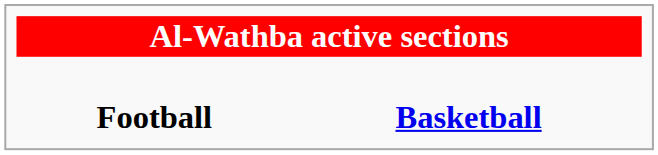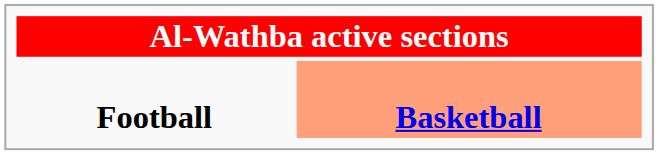(469, 117) no background -> (469, 117) lightsalmon background
